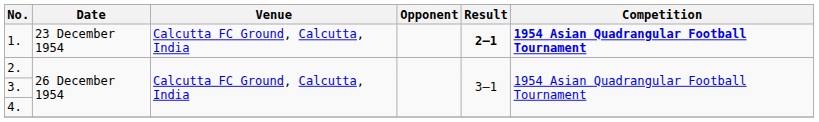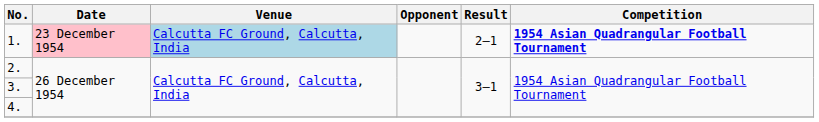(75, 41) no background -> (75, 41) pink background
(259, 41) no background -> (259, 41) lightblue background
(486, 41) bold -> (486, 41) normal
